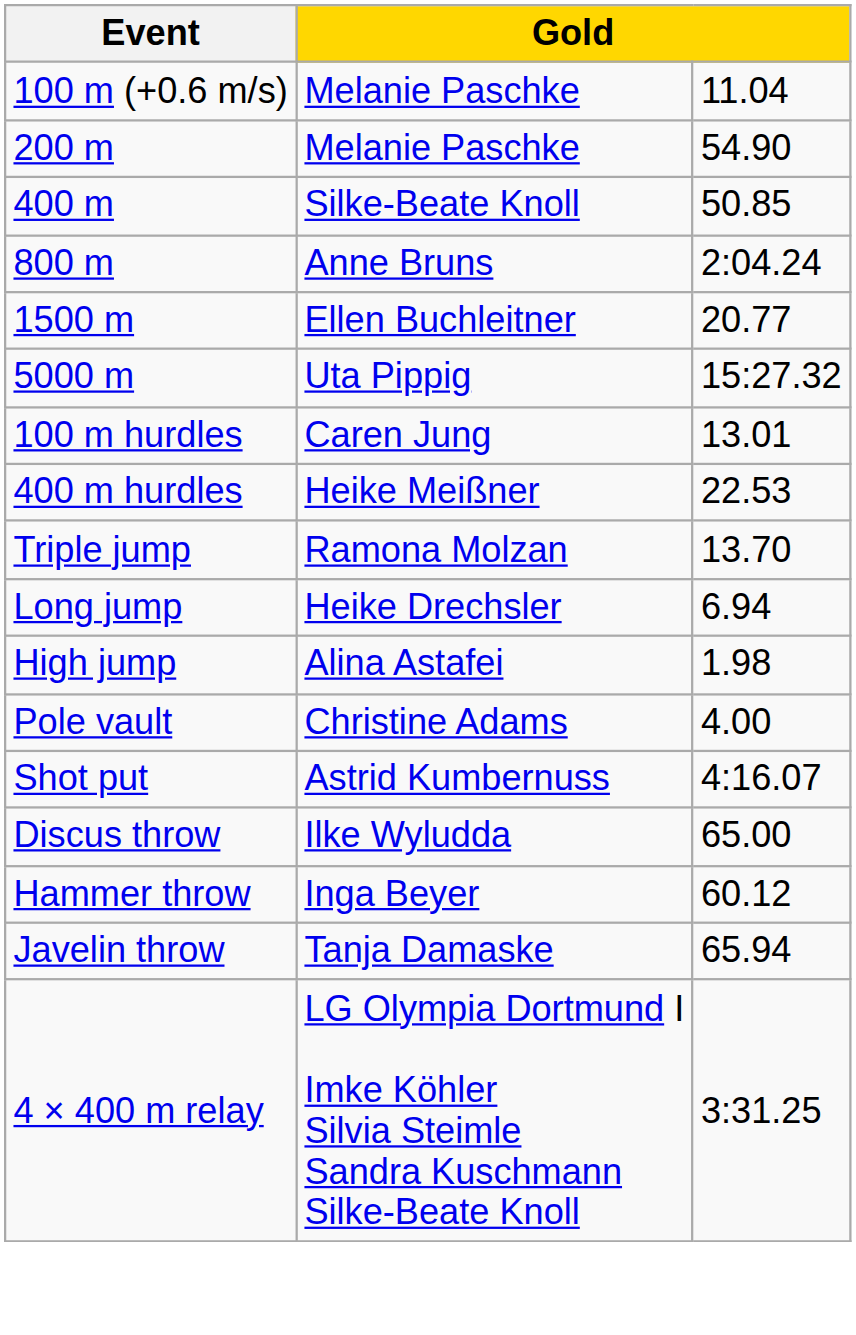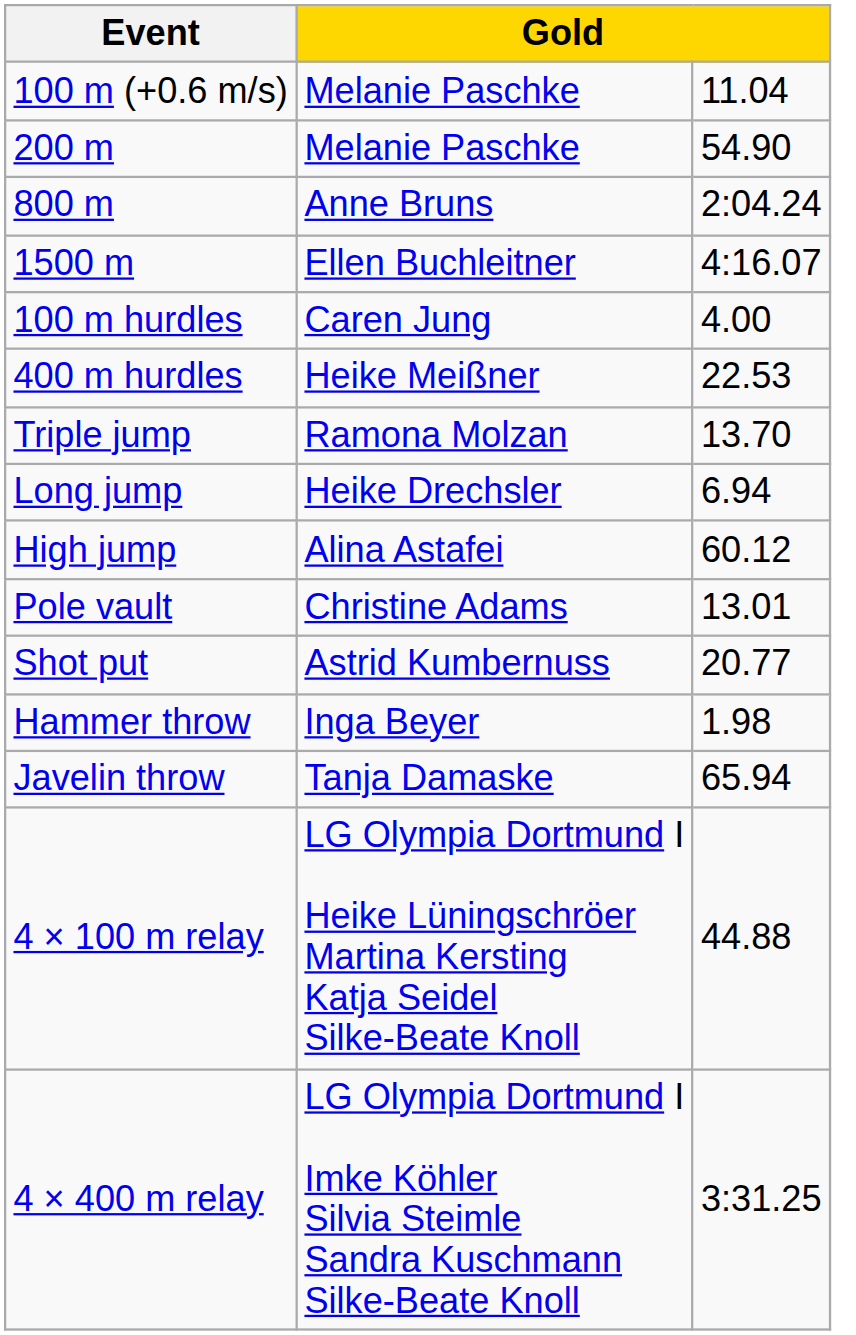- row: (64, 205)
(746, 319) 20.77 -> (761, 262) 4:16.07
- row: (74, 377)
(746, 434) 13.01 -> (736, 319) 4.00
(736, 663) 1.98 -> (746, 549) 60.12
(736, 721) 4.00 -> (746, 606) 13.01
(761, 778) 4:16.07 -> (746, 663) 20.77
- row: (117, 836)
(746, 893) 60.12 -> (736, 721) 1.98
+ row: (139, 937)
